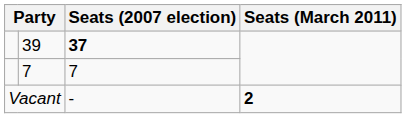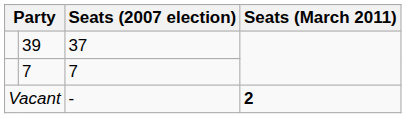(78, 44) bold -> (78, 44) normal
